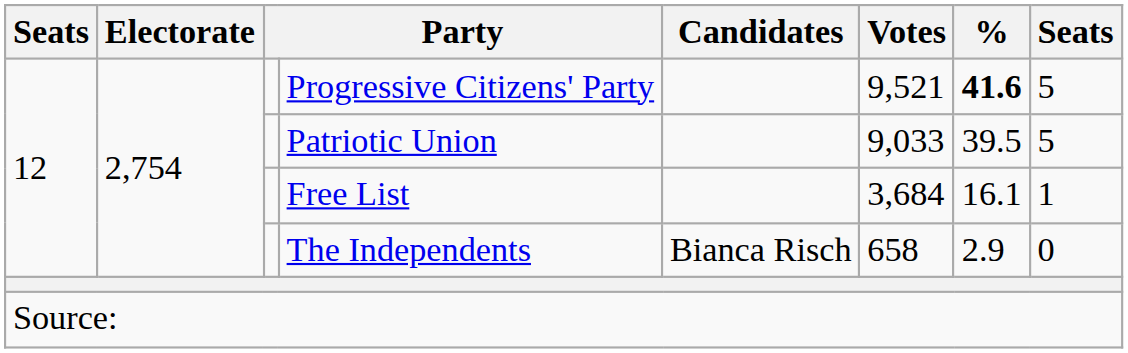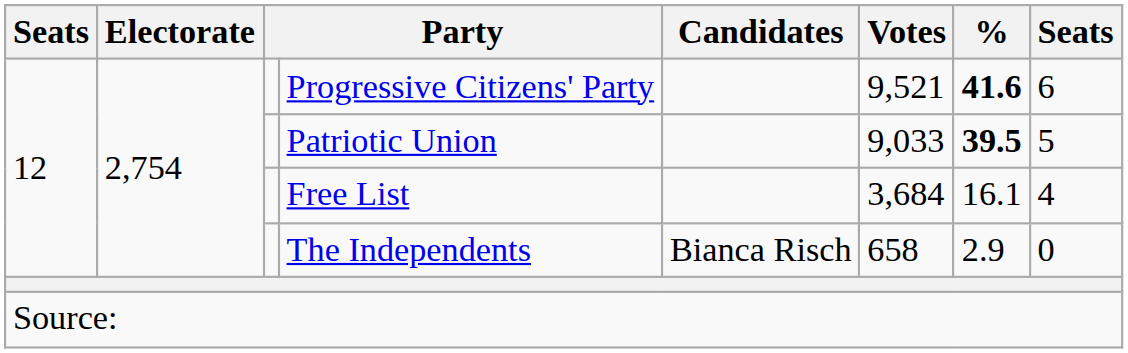(1046, 85) 5 -> (1046, 85) 6
(992, 140) normal -> (992, 140) bold
(1046, 194) 1 -> (1046, 194) 4
